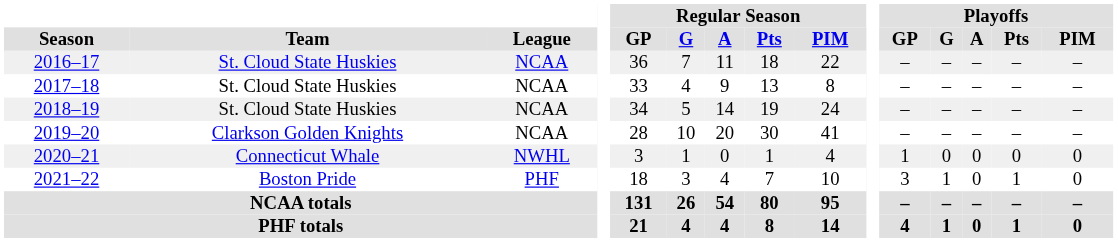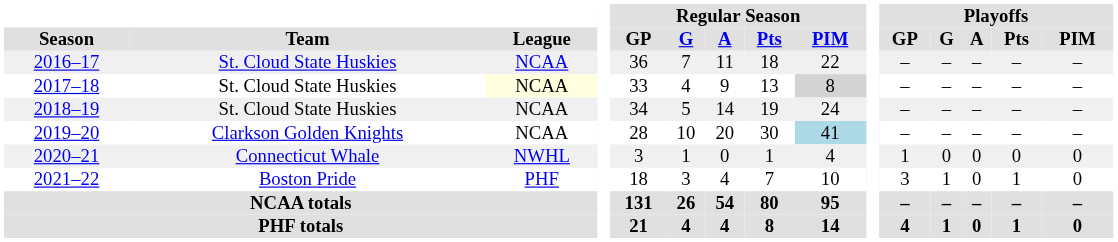(542, 85) no background -> (542, 85) lightyellow background
(830, 85) no background -> (830, 85) lightgrey background
(830, 132) no background -> (830, 132) lightblue background
